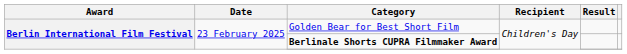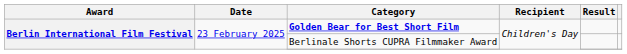(374, 27) normal -> (374, 27) bold
(393, 41) bold -> (393, 41) normal
